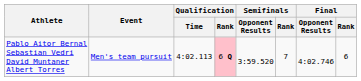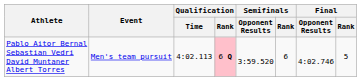(286, 56) 7 -> (286, 56) 6
(346, 56) 6 -> (346, 56) 5
